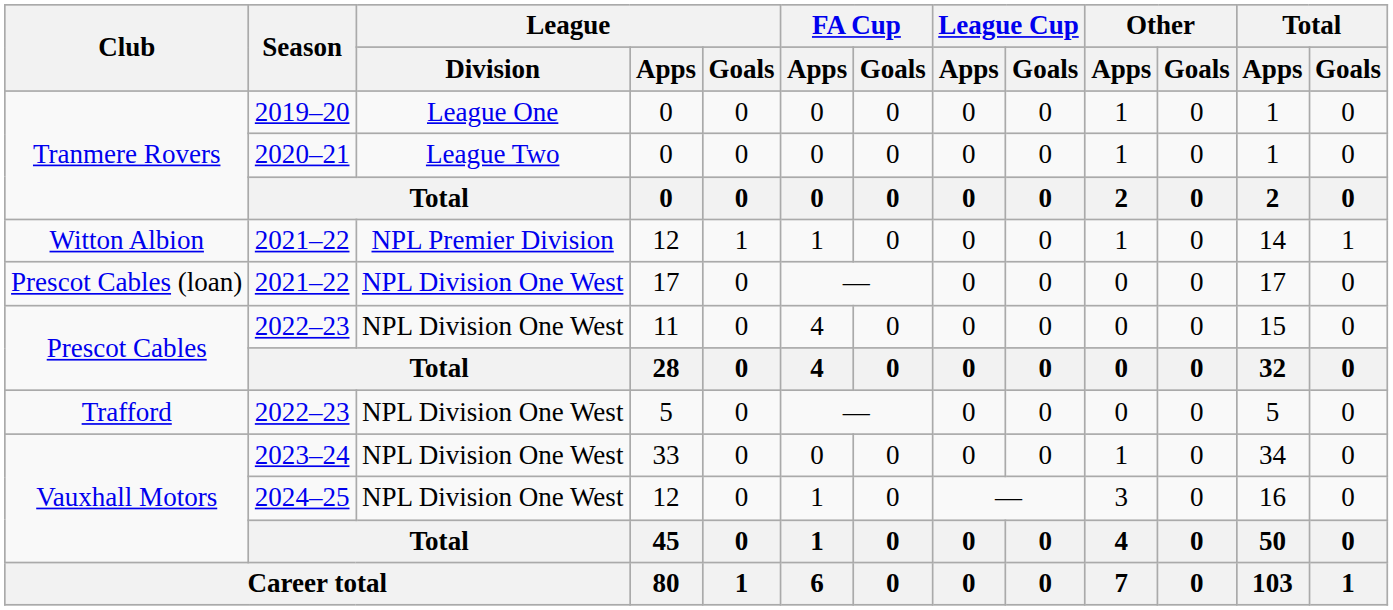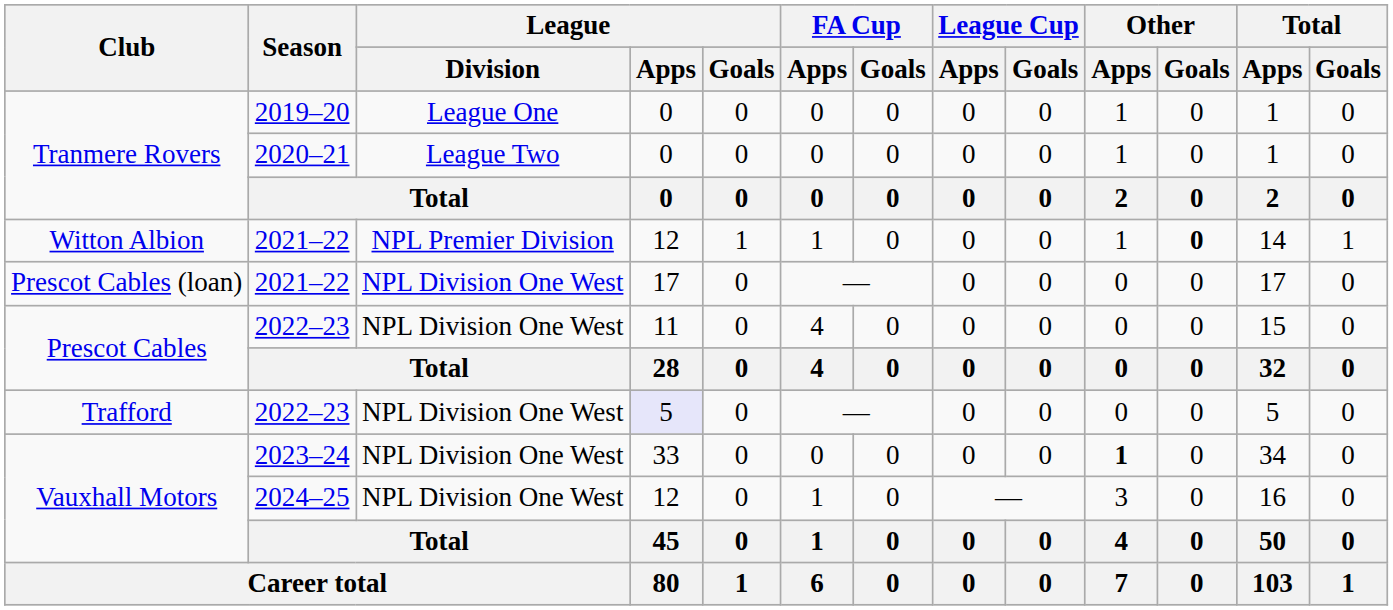(1197, 240) normal -> (1197, 240) bold
(666, 411) no background -> (666, 411) lavender background
(1121, 454) normal -> (1121, 454) bold
